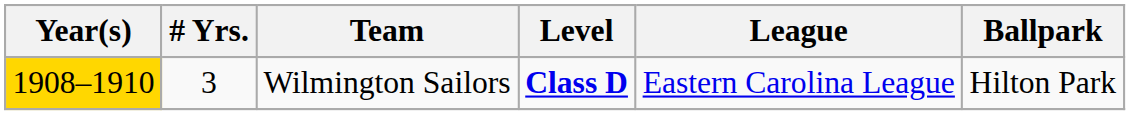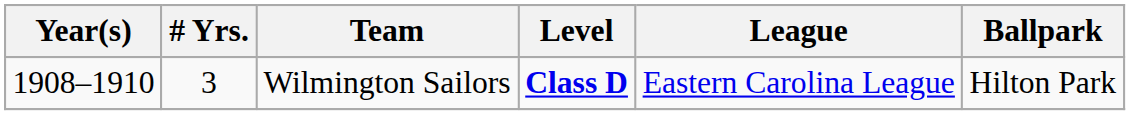(83, 82) gold background -> (83, 82) no background
